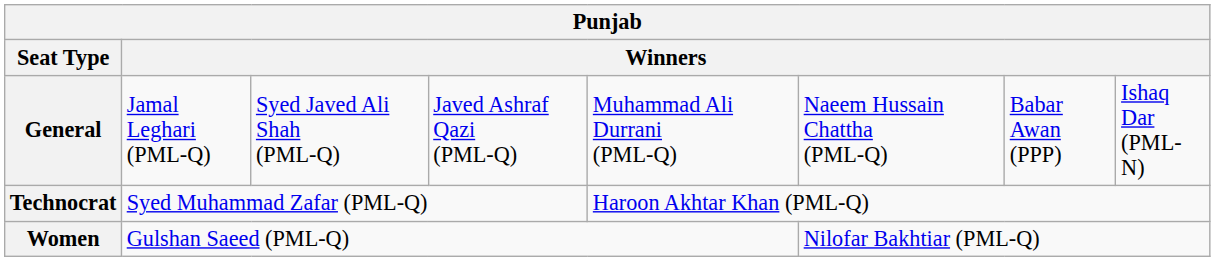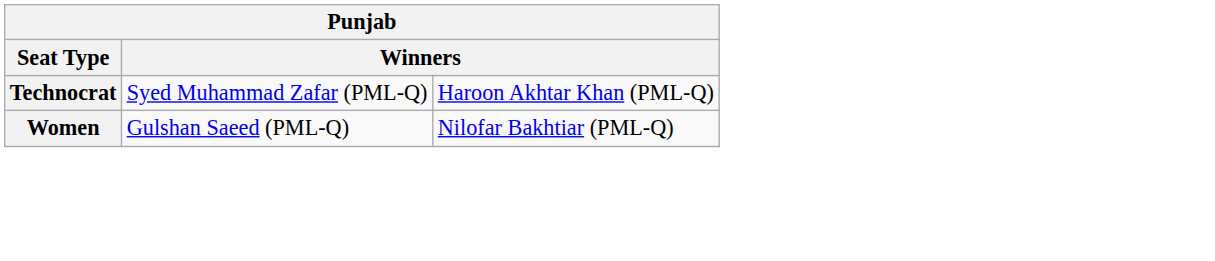- row: (63, 130)
